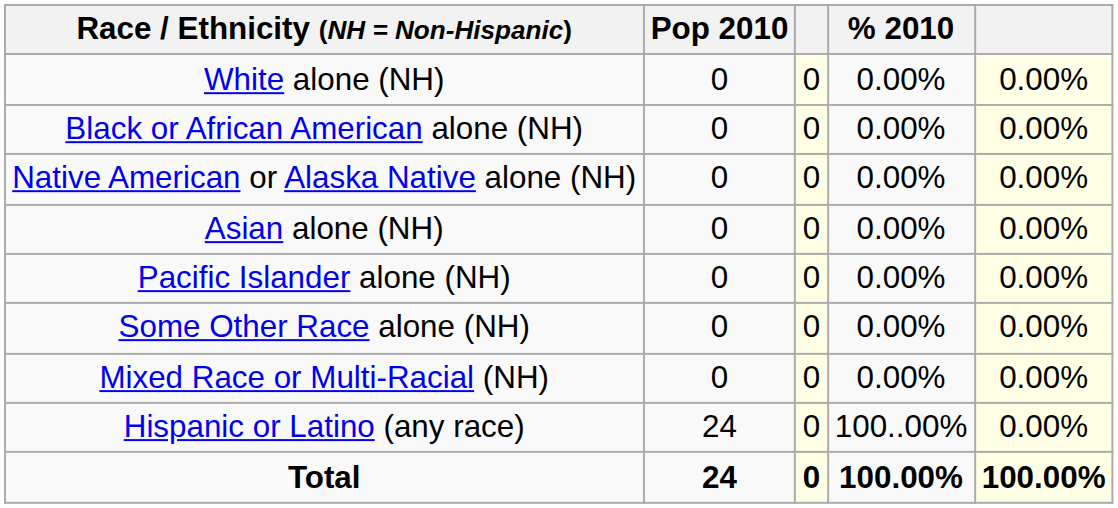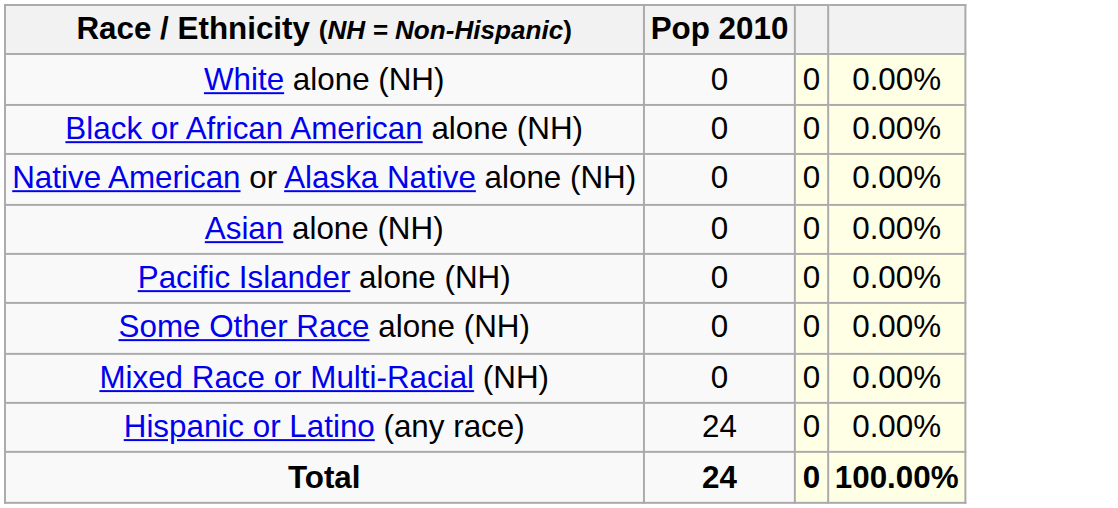- column: (901, 29)
